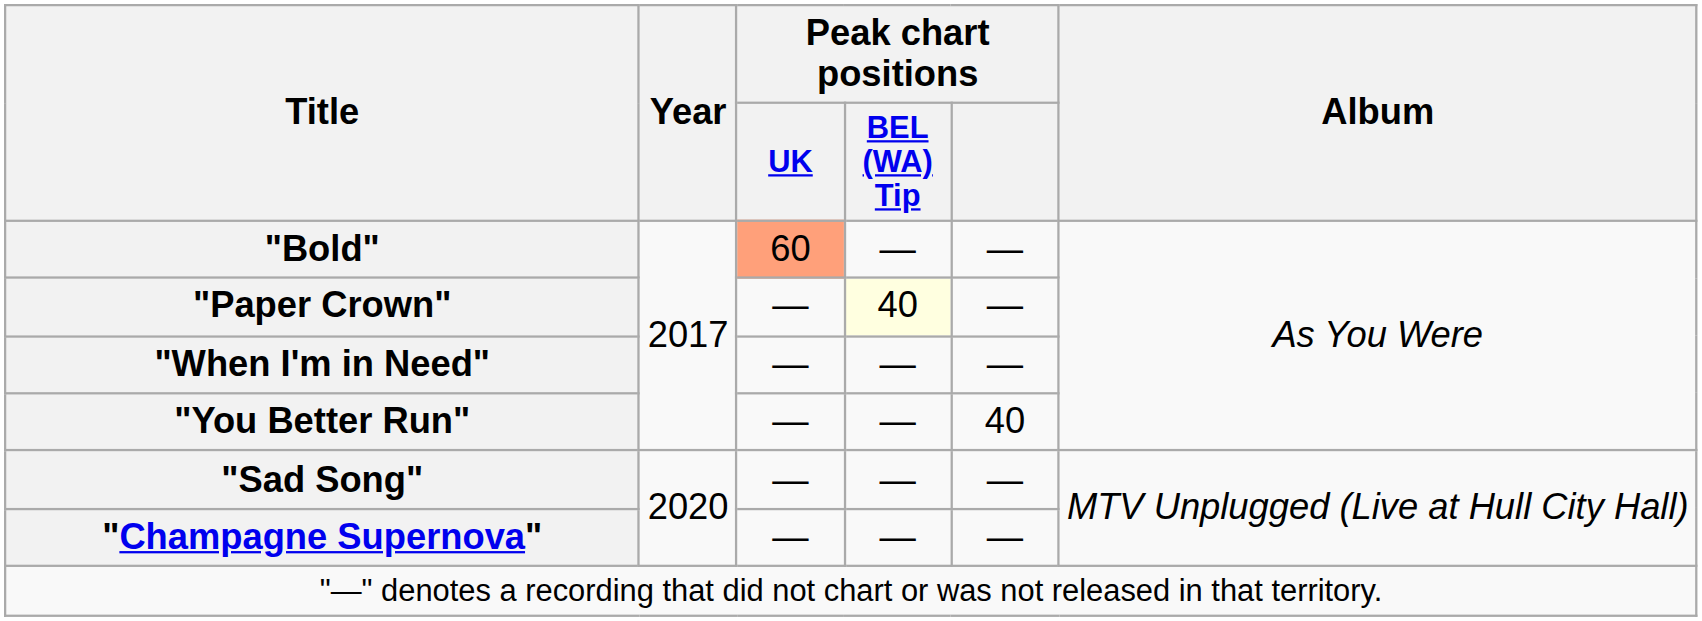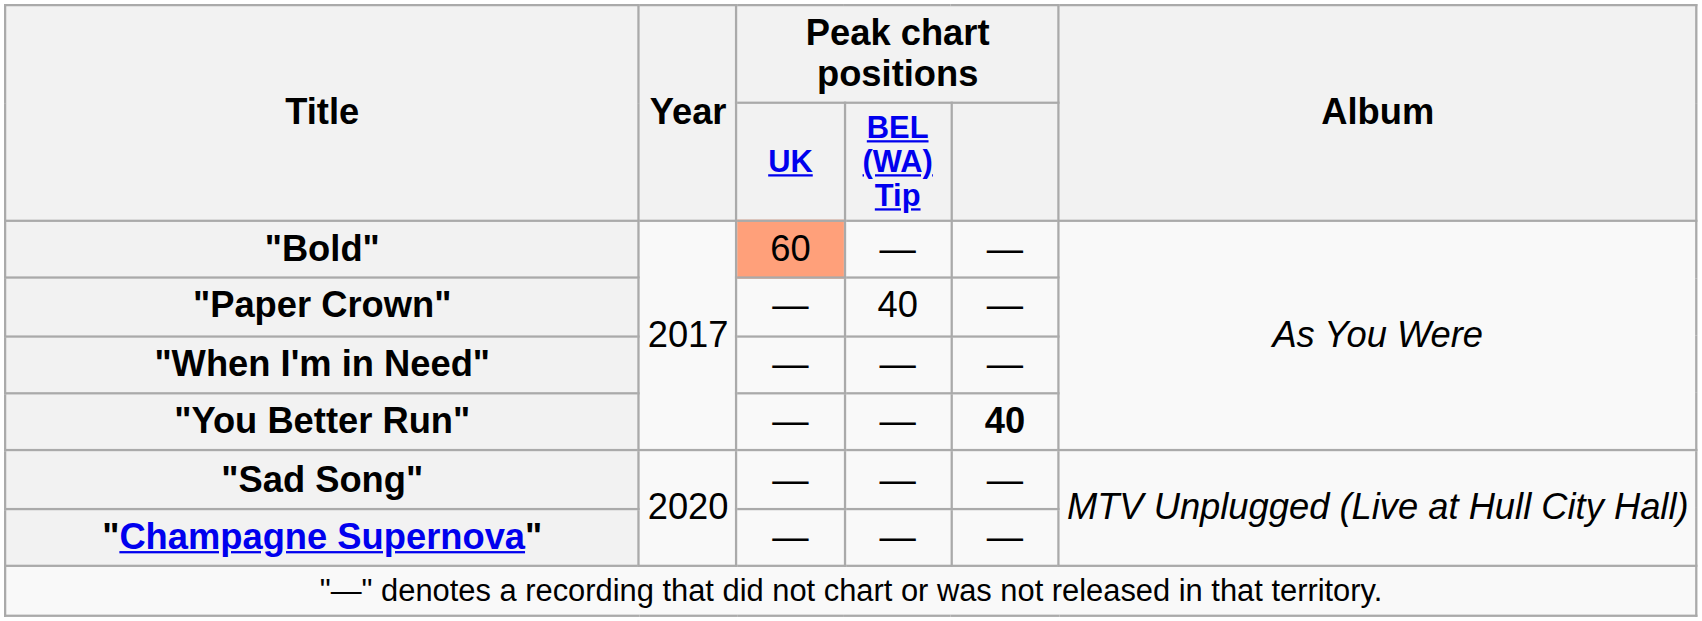(898, 306) lightyellow background -> (898, 306) no background
(1005, 421) normal -> (1005, 421) bold
